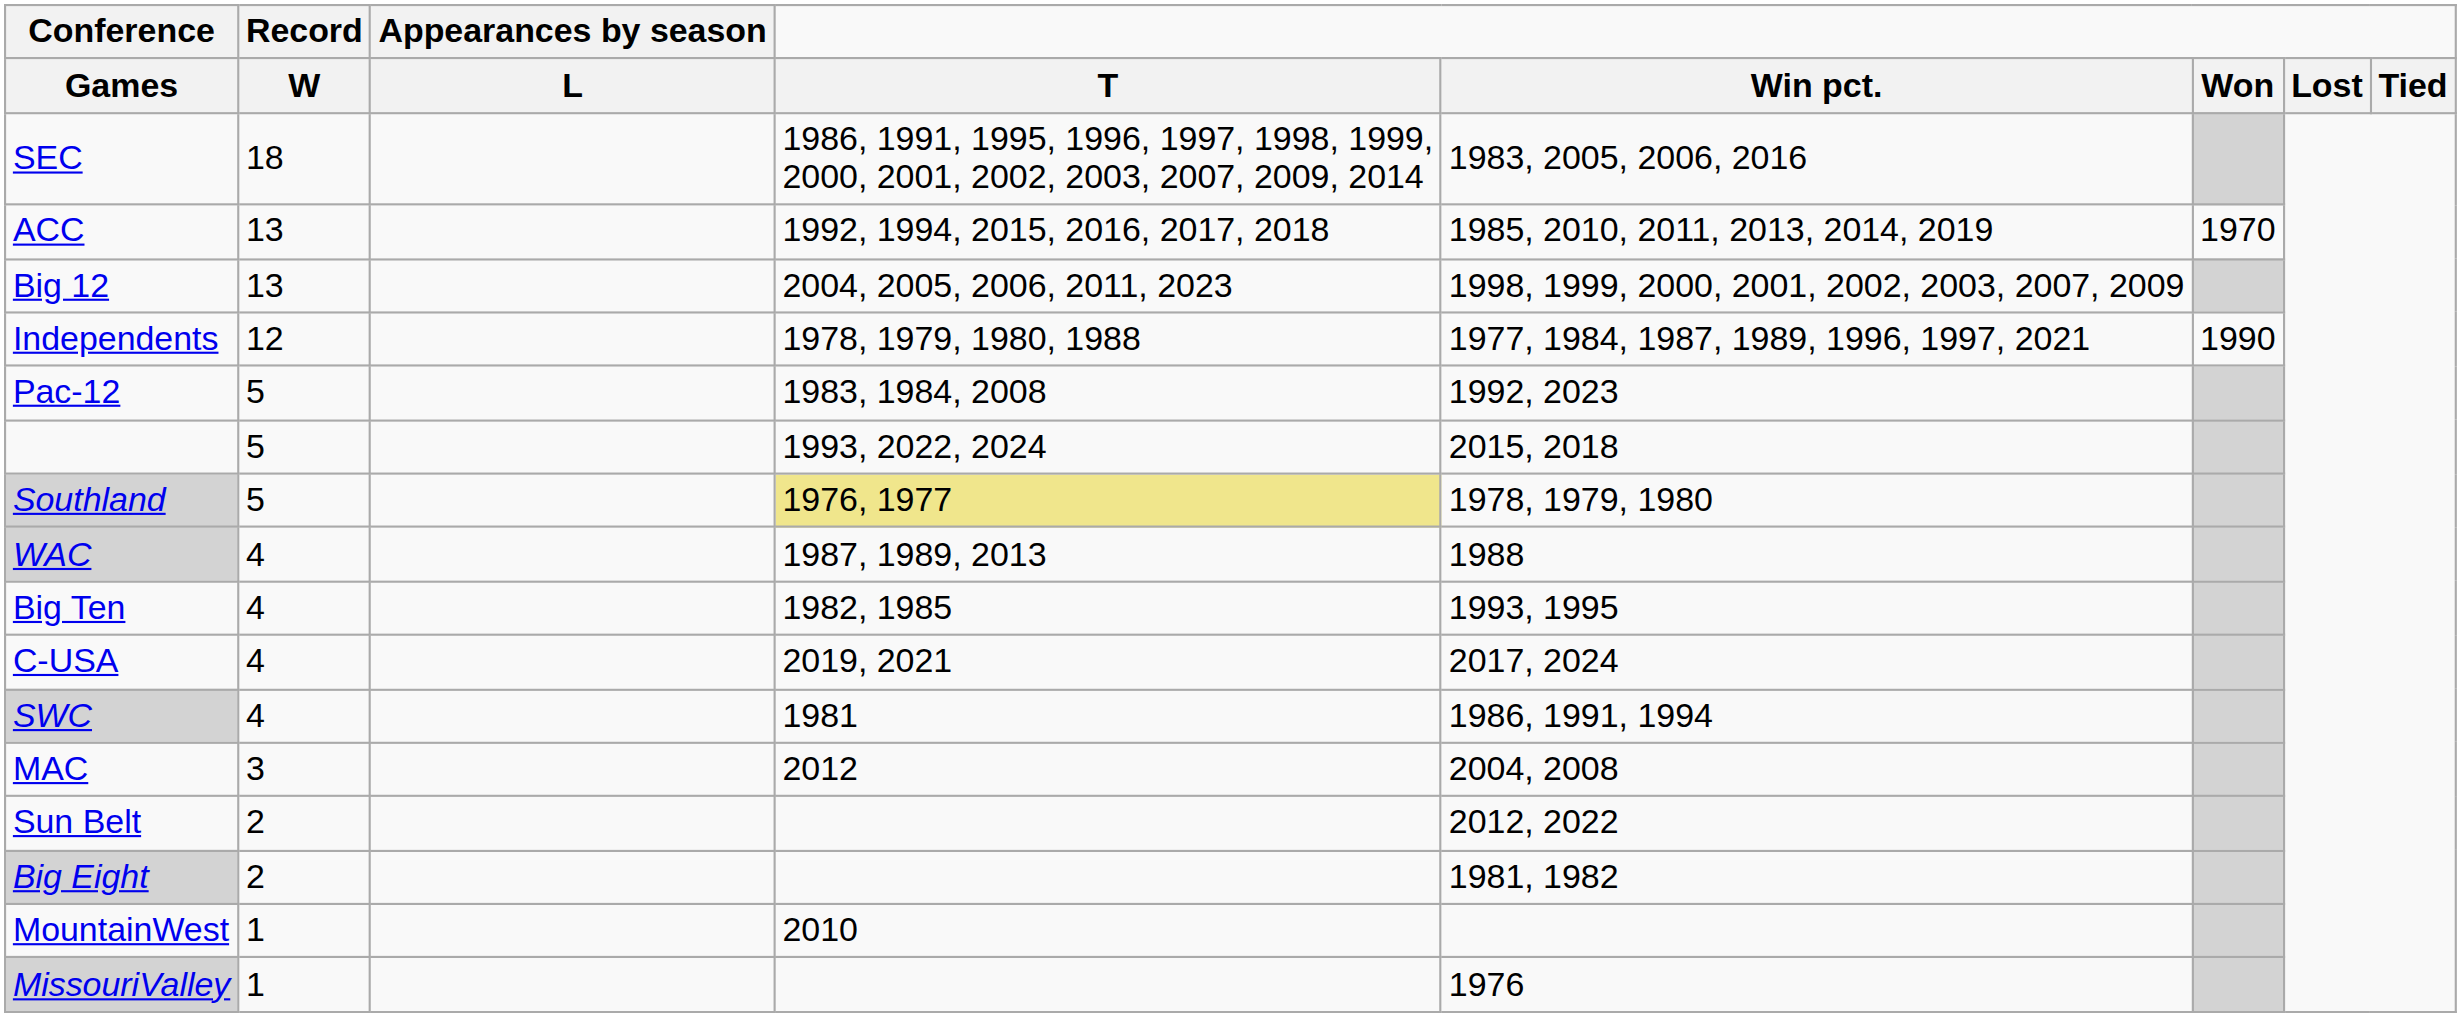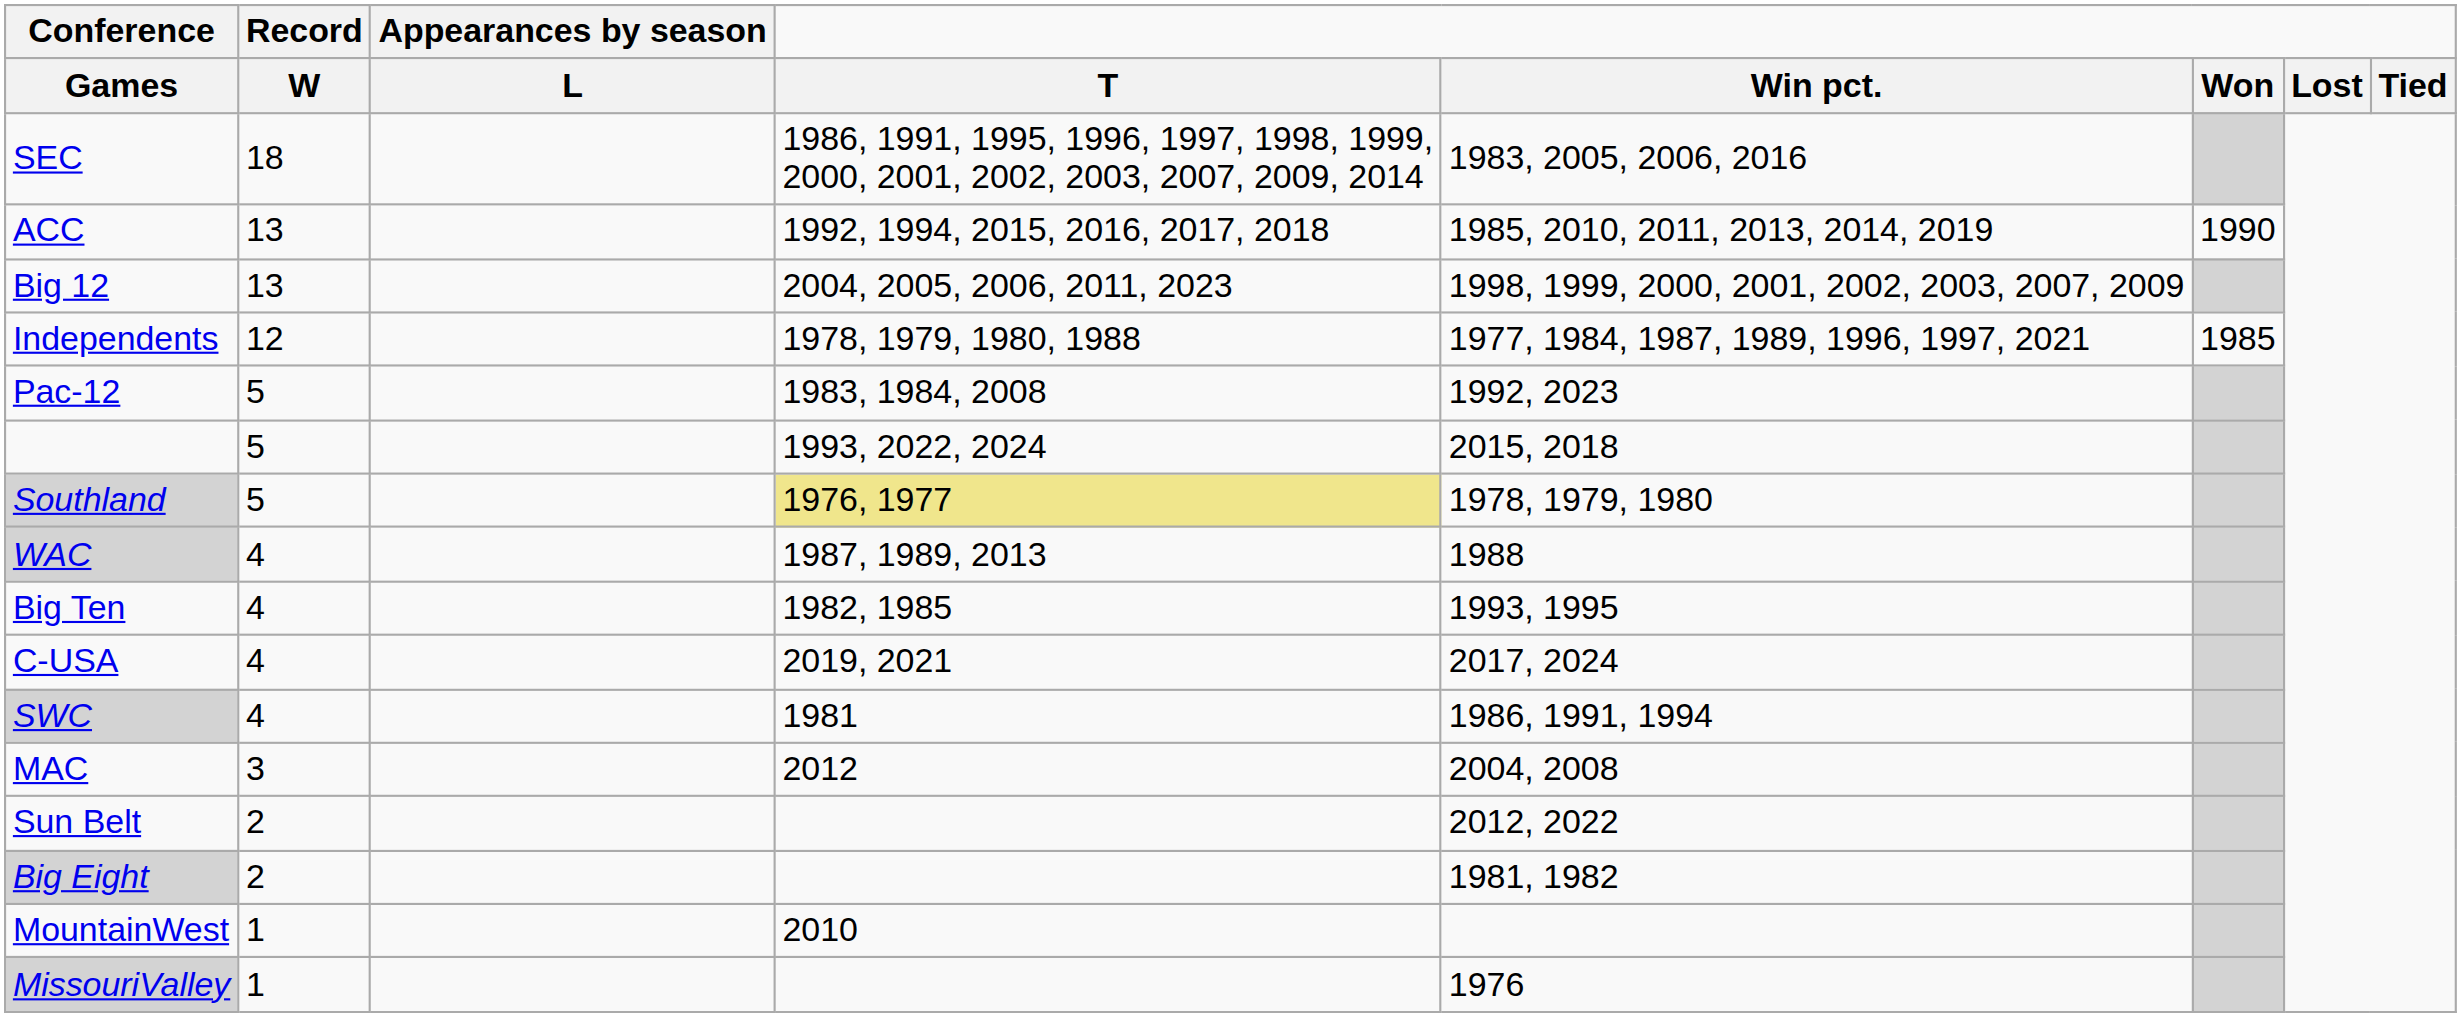(2238, 230) 1970 -> (2238, 230) 1990
(2238, 338) 1990 -> (2238, 338) 1985
